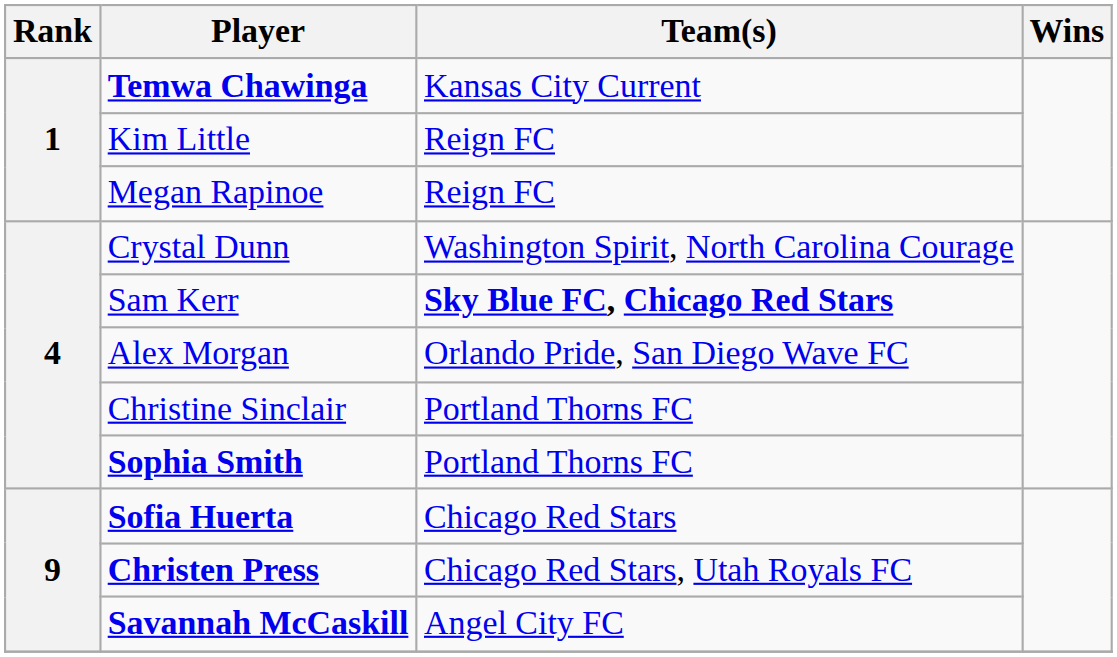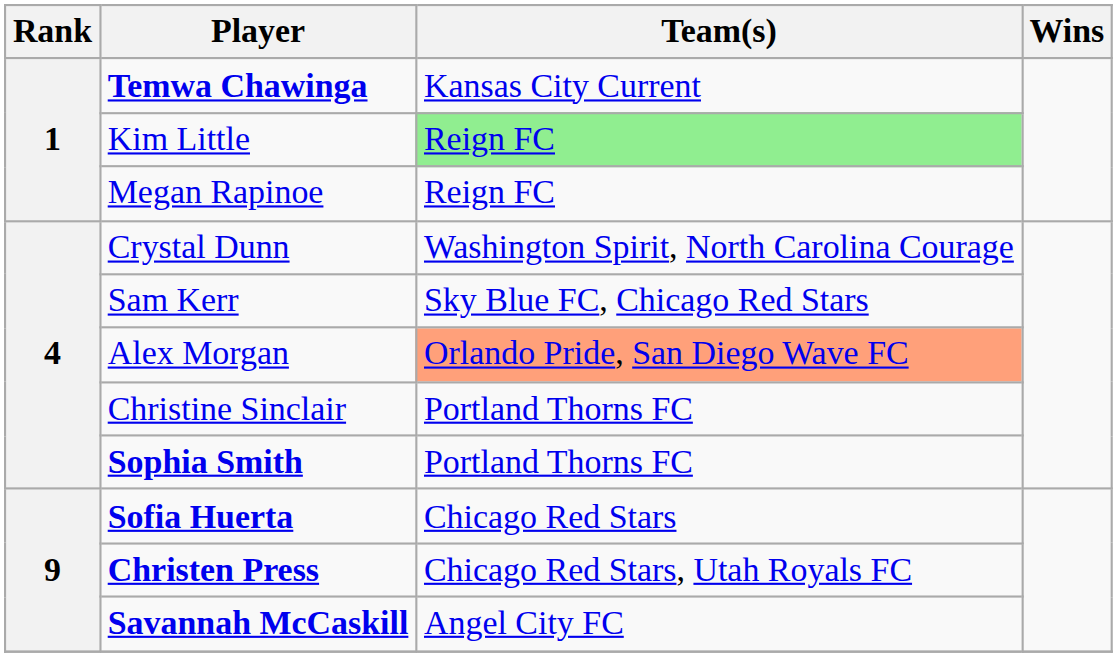(489, 138) no background -> (489, 138) lightgreen background
(659, 300) bold -> (646, 300) normal
(666, 354) no background -> (666, 354) lightsalmon background
